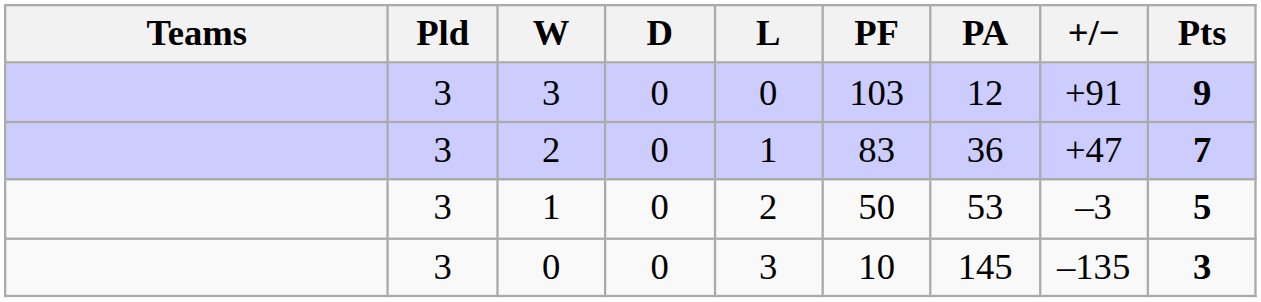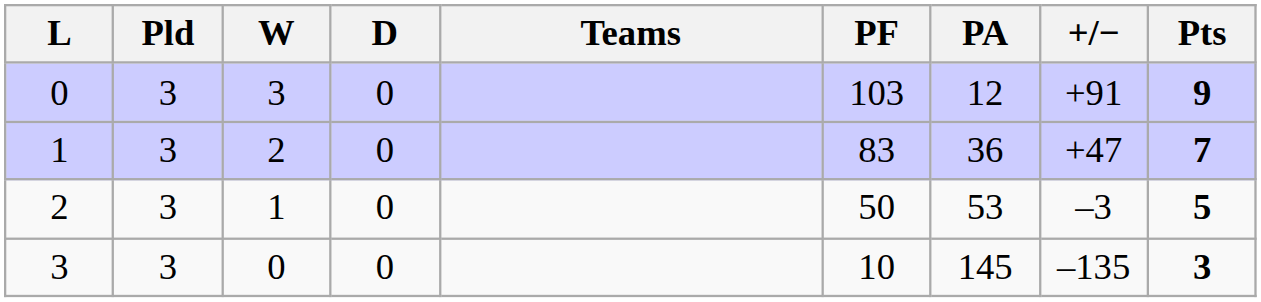columns swapped: (197, 33) <-> (768, 33)
